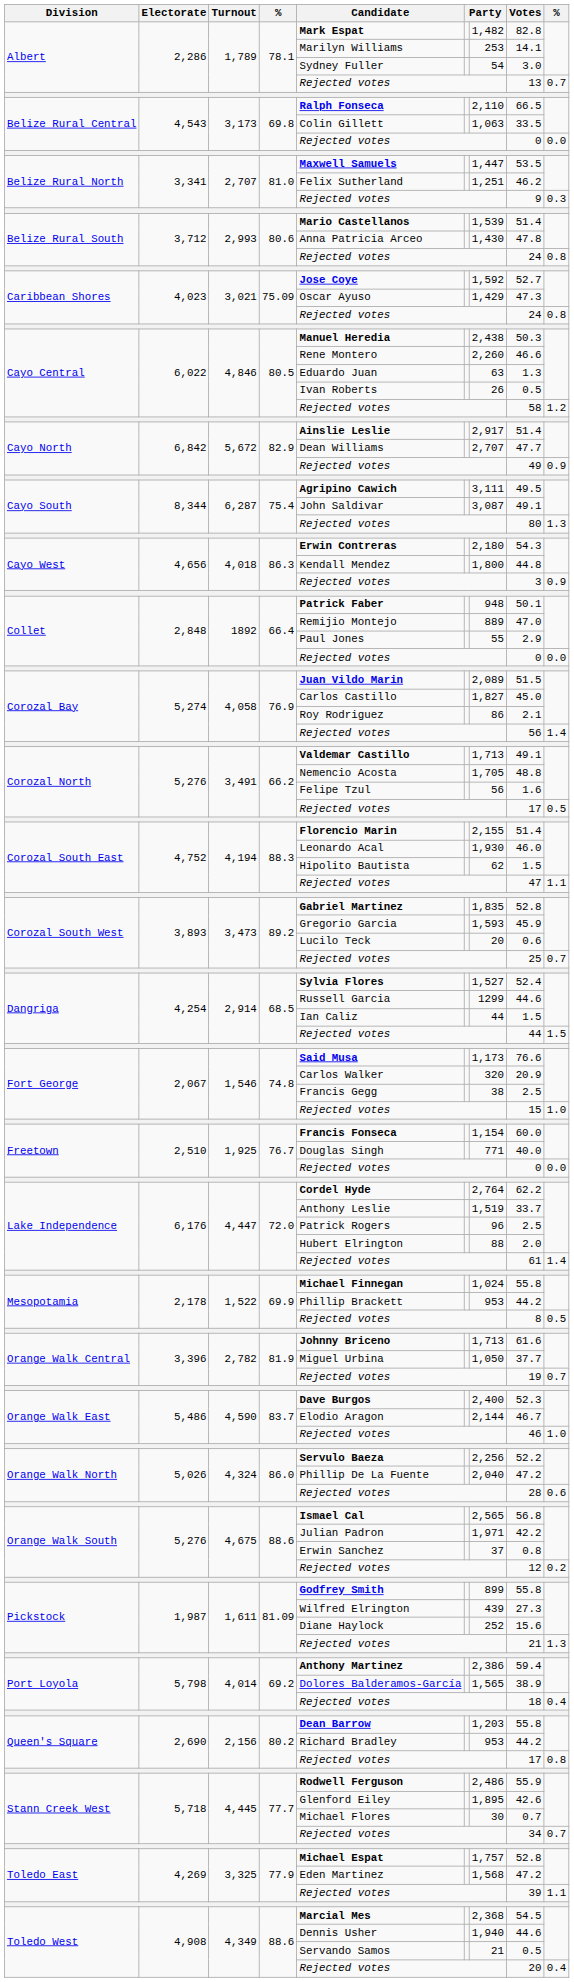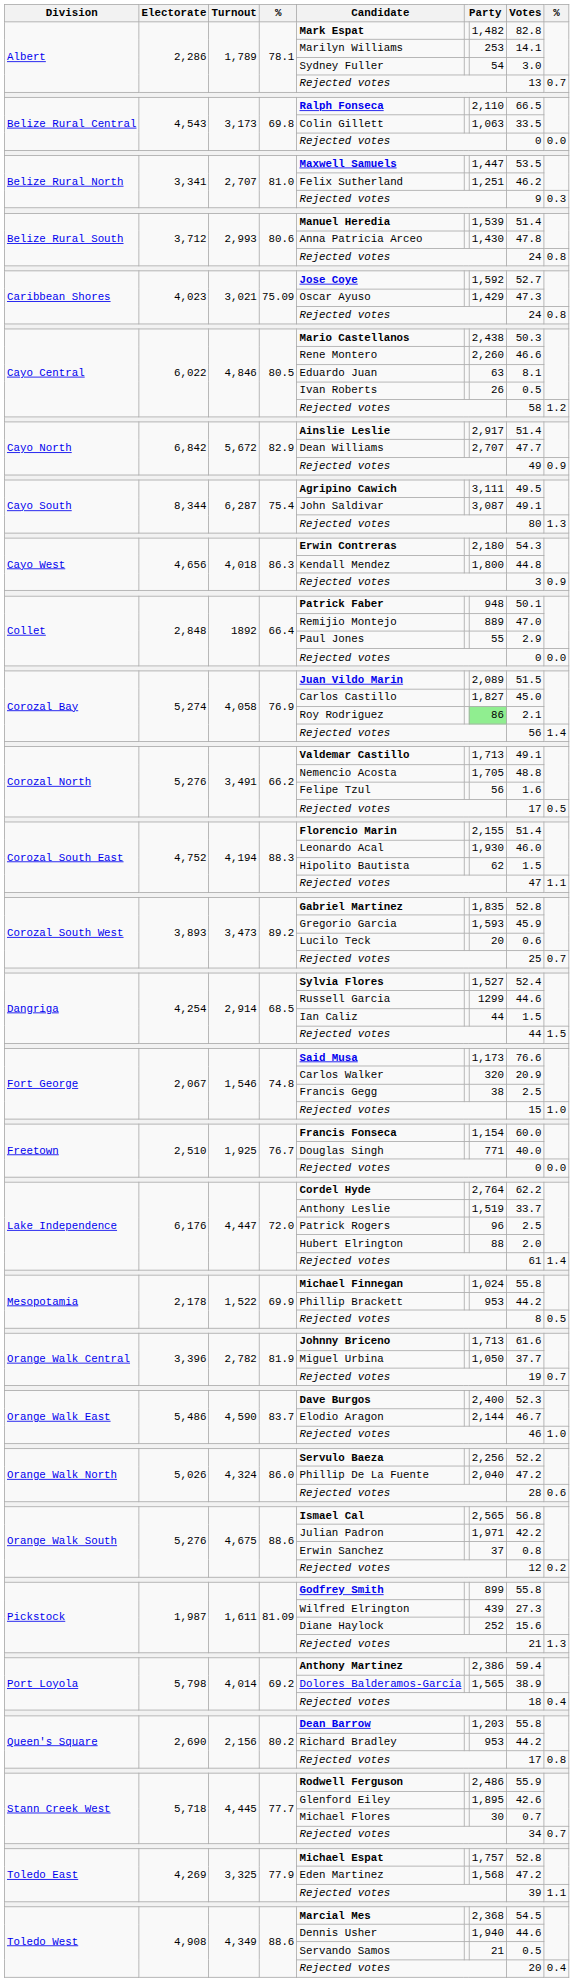(355, 222) Mario Castellanos -> (345, 222) Manuel Heredia
(345, 338) Manuel Heredia -> (355, 338) Mario Castellanos
(532, 373) 1.3 -> (532, 373) 8.1
(498, 715) no background -> (498, 715) lightgreen background
